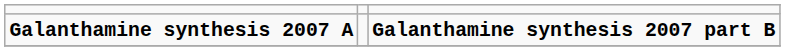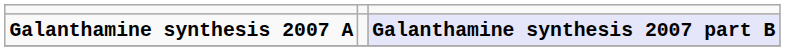(574, 30) no background -> (574, 30) lavender background
